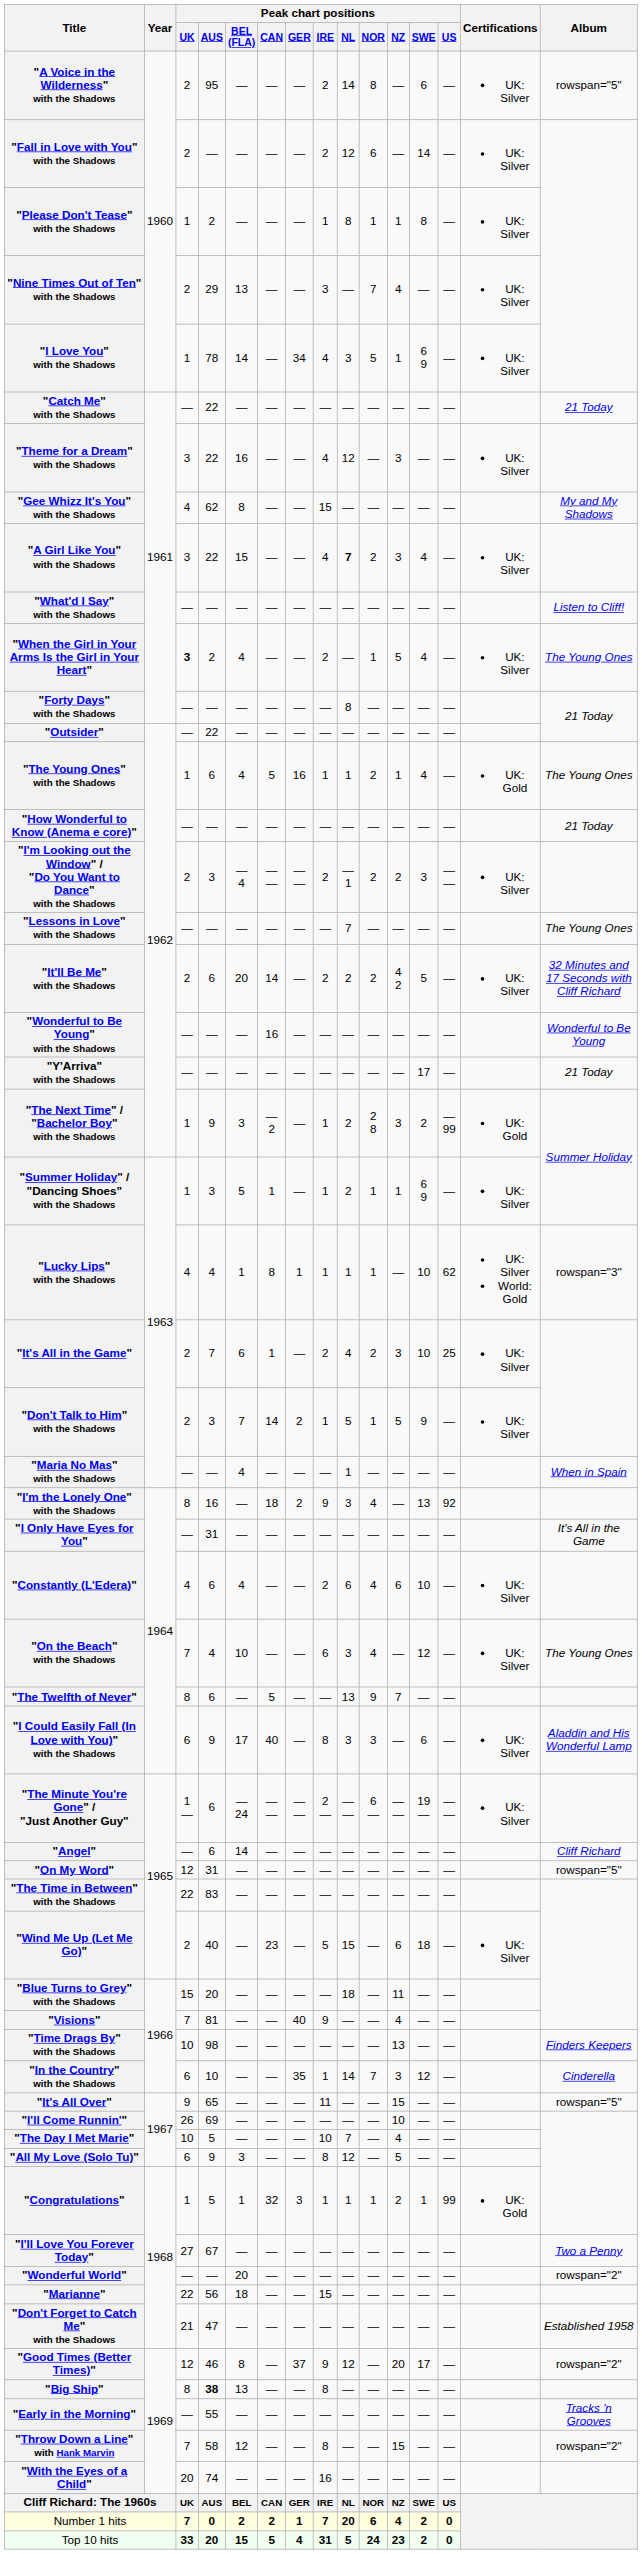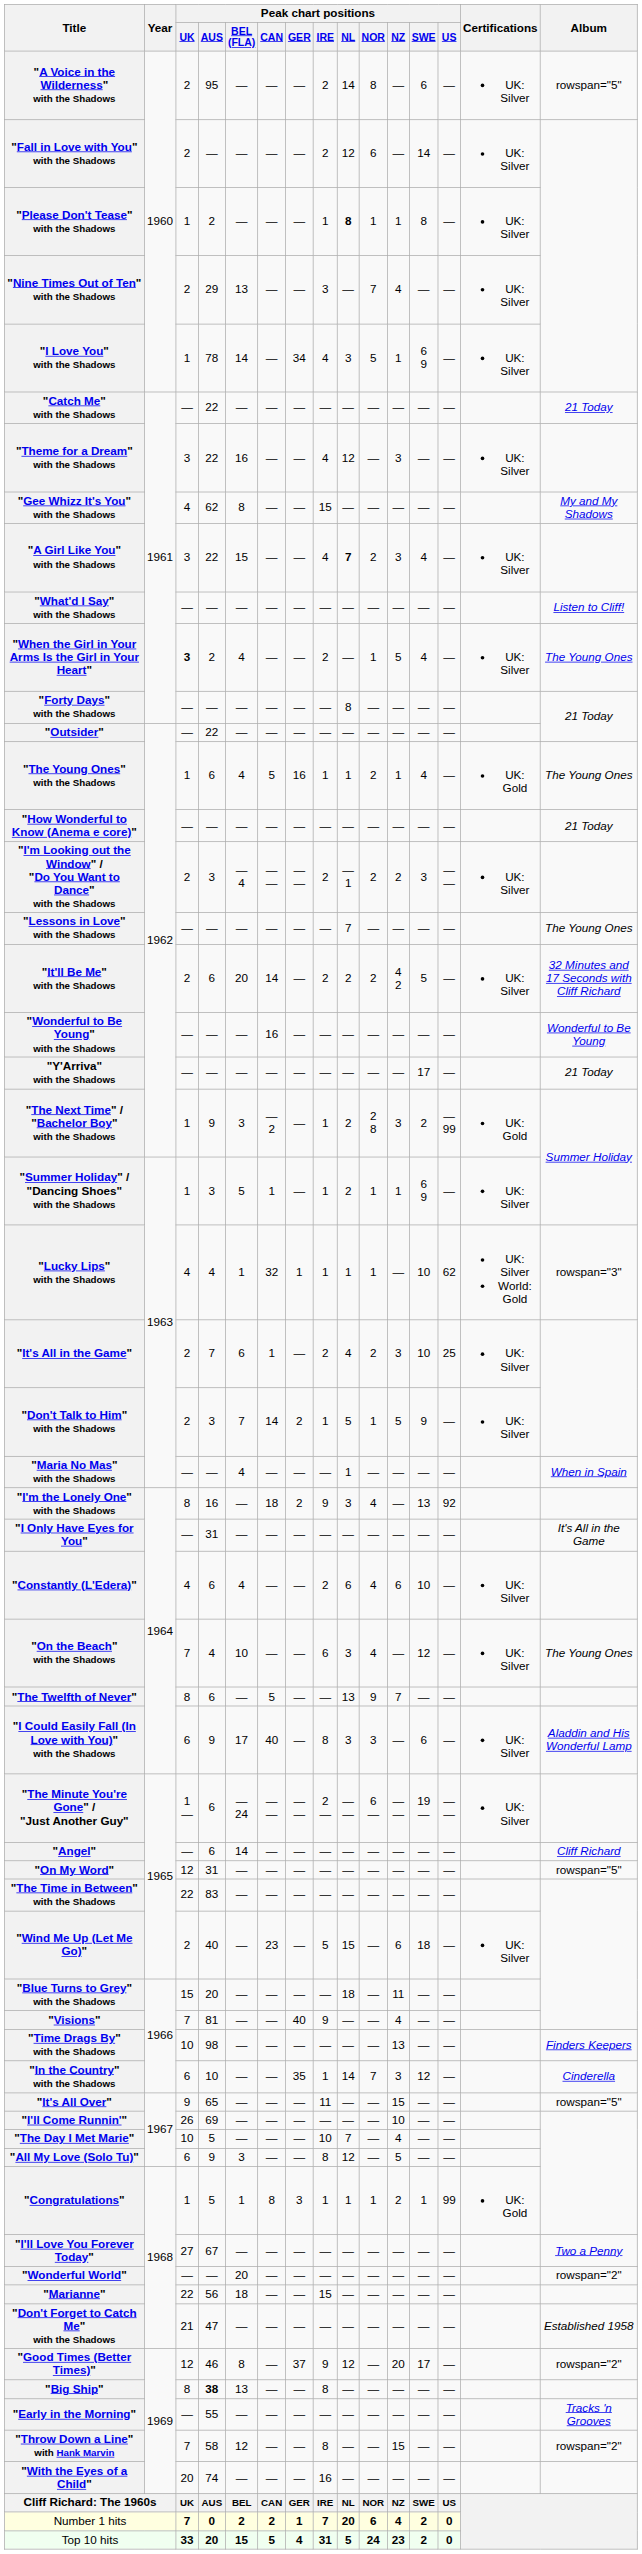(348, 221) normal -> (348, 221) bold
(272, 1272) 8 -> (272, 1272) 32
(272, 2200) 32 -> (272, 2200) 8
